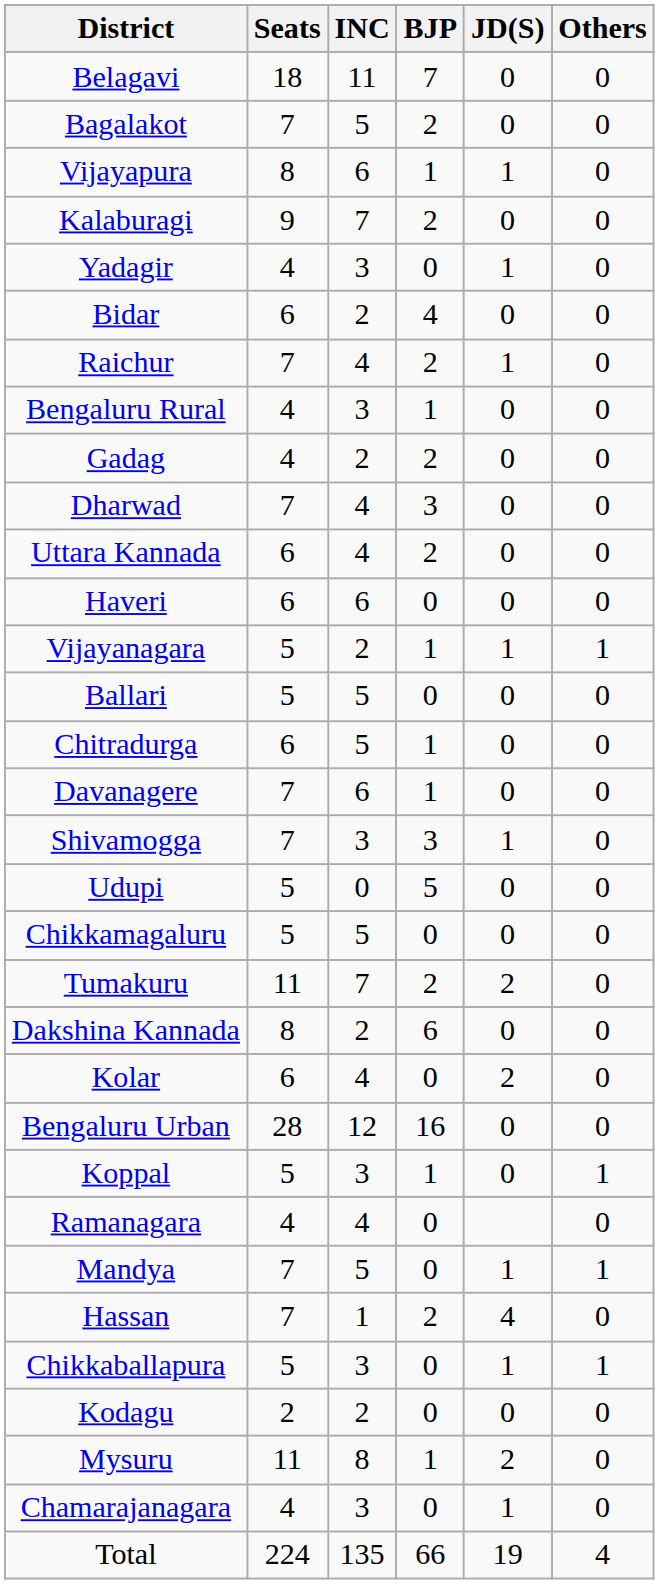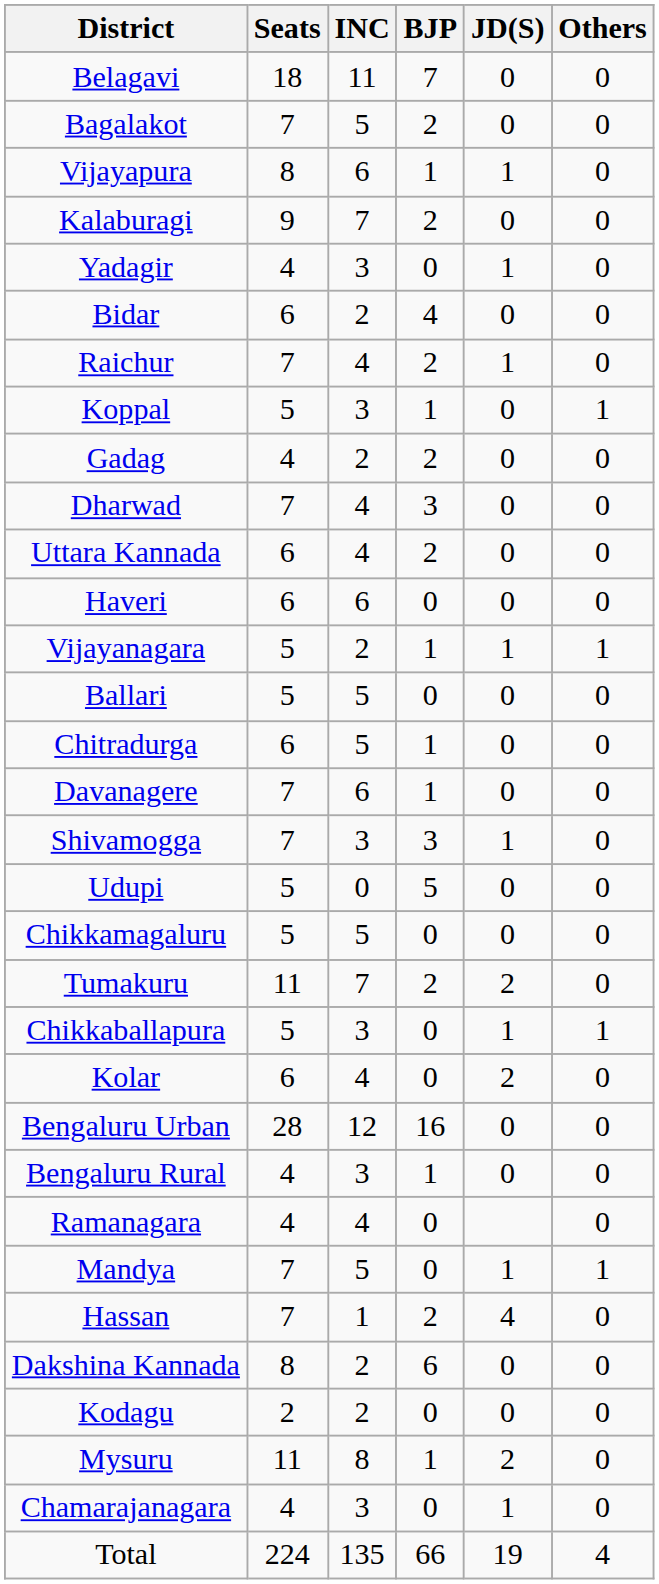rows swapped: (126, 1173) <-> (126, 409)
rows swapped: (126, 1364) <-> (126, 1030)
